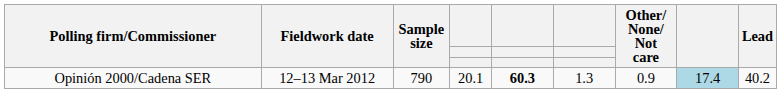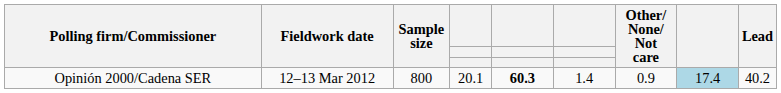(421, 78) 790 -> (421, 78) 800
(584, 78) 1.3 -> (584, 78) 1.4
